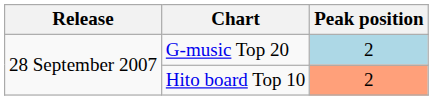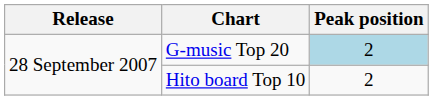(369, 79) lightsalmon background -> (369, 79) no background
